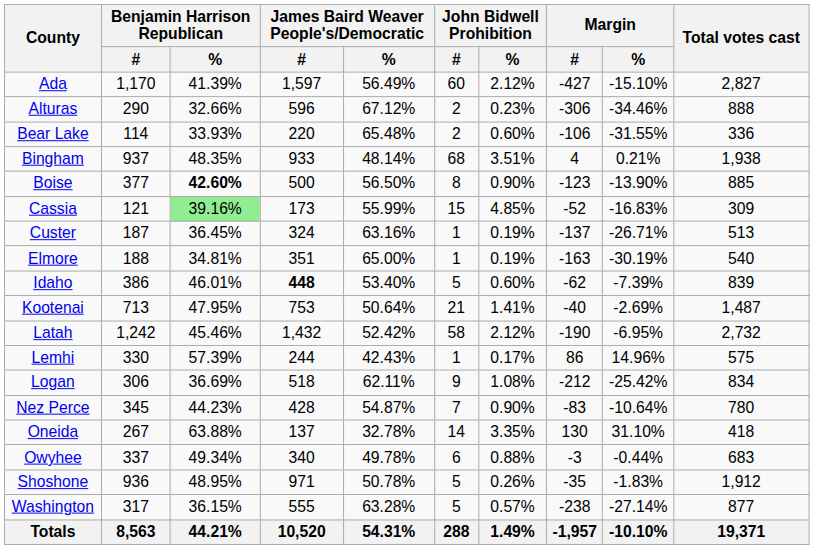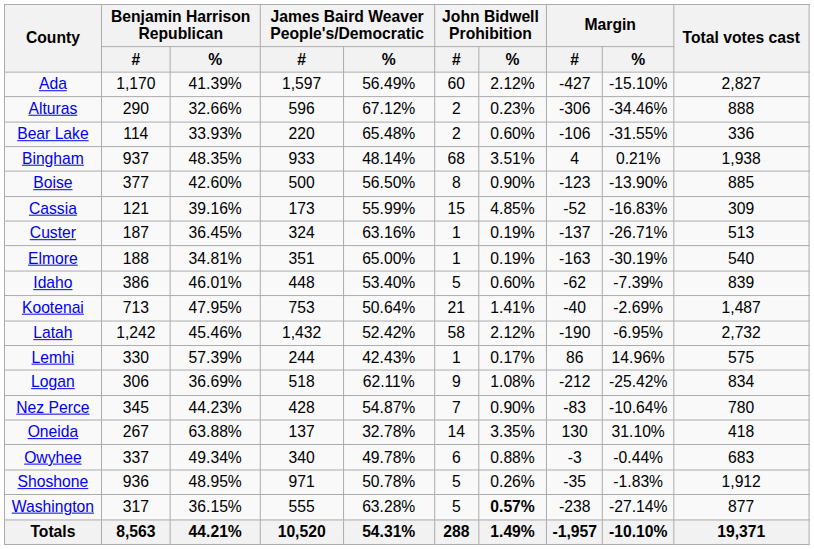(215, 183) bold -> (215, 183) normal
(215, 208) lightgreen background -> (215, 208) no background
(302, 283) bold -> (302, 283) normal
(513, 507) normal -> (513, 507) bold
